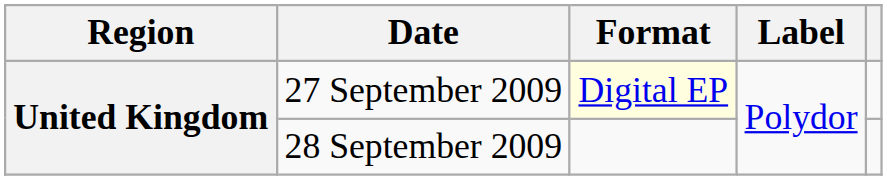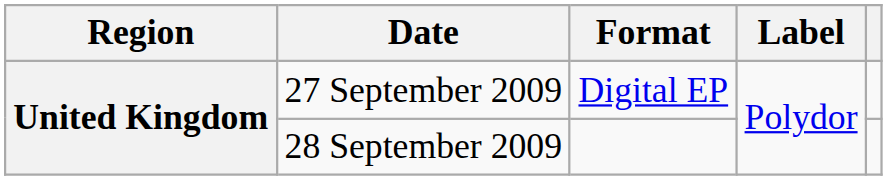(653, 89) lightyellow background -> (653, 89) no background
